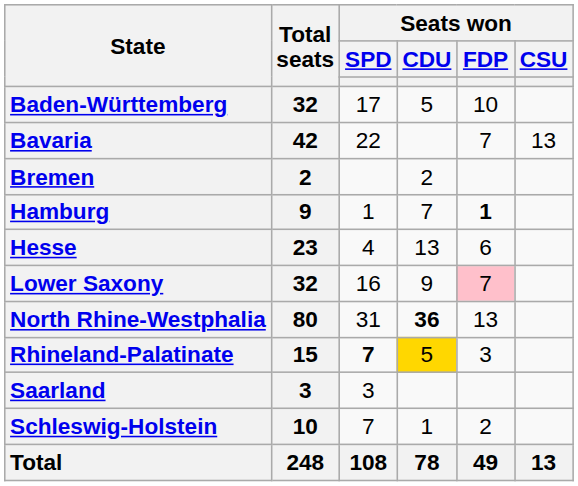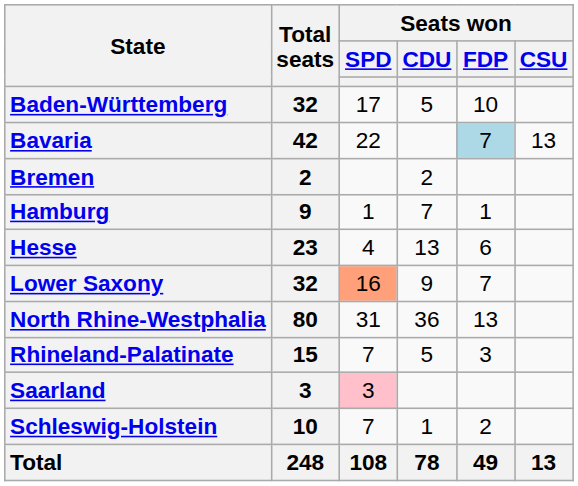(486, 141) no background -> (486, 141) lightblue background
(486, 212) bold -> (486, 212) normal
(368, 284) no background -> (368, 284) lightsalmon background
(486, 284) pink background -> (486, 284) no background
(427, 319) bold -> (427, 319) normal
(368, 355) bold -> (368, 355) normal
(427, 355) gold background -> (427, 355) no background
(368, 391) no background -> (368, 391) pink background
